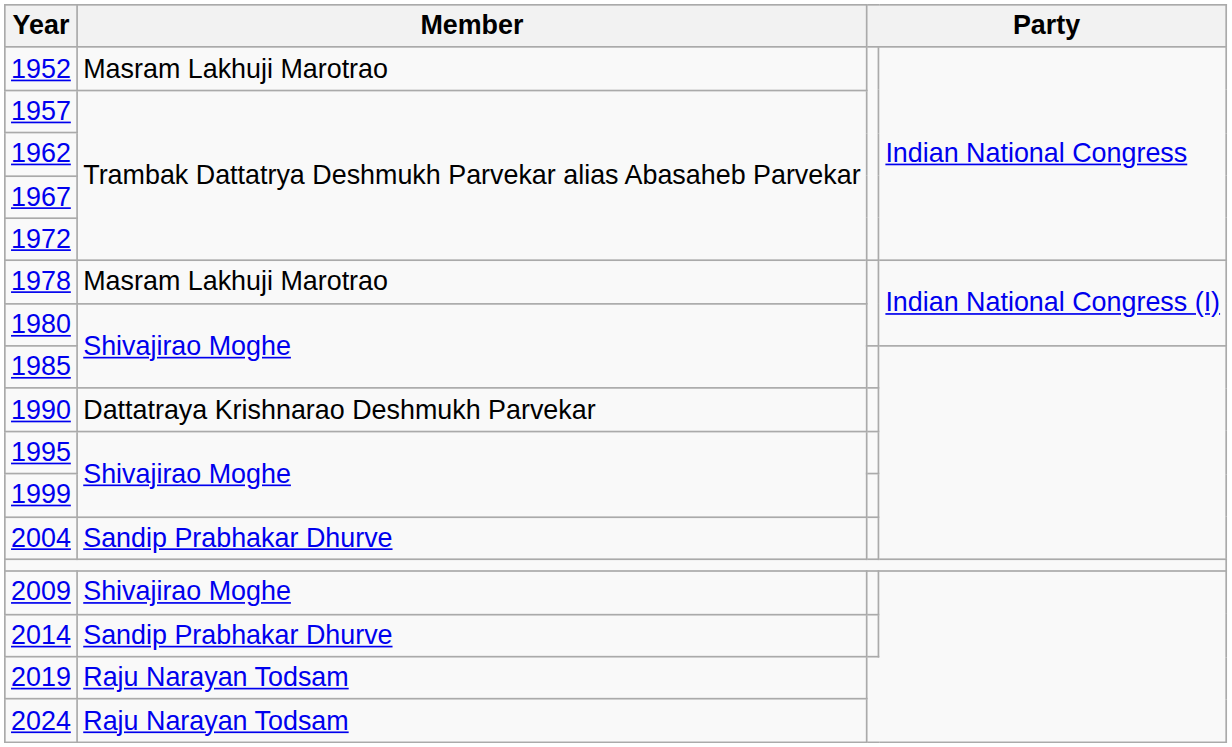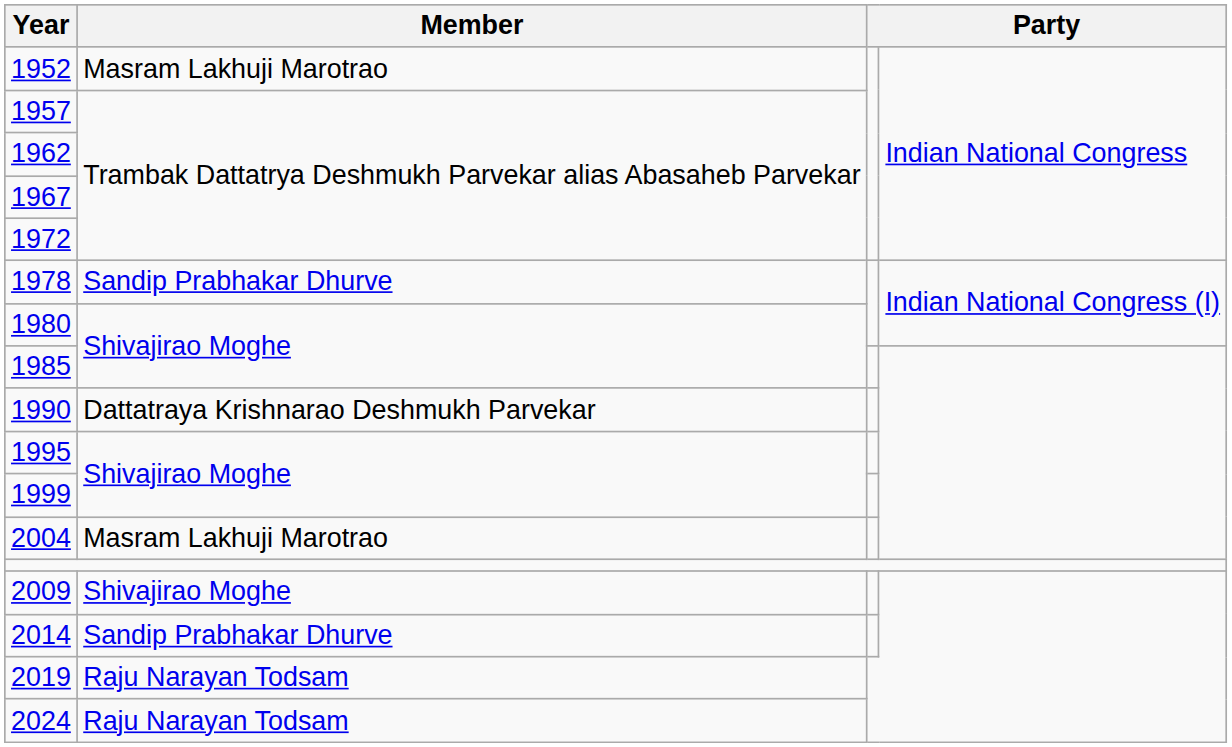(236, 281) Masram Lakhuji Marotrao -> (238, 281) Sandip Prabhakar Dhurve
(238, 537) Sandip Prabhakar Dhurve -> (236, 537) Masram Lakhuji Marotrao
